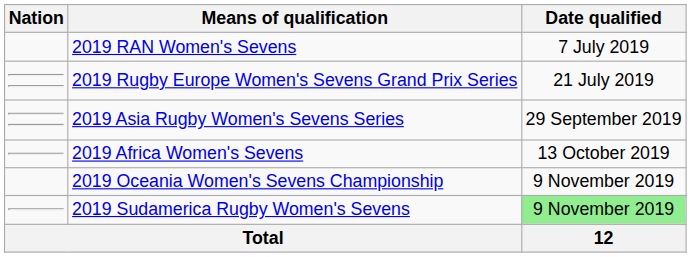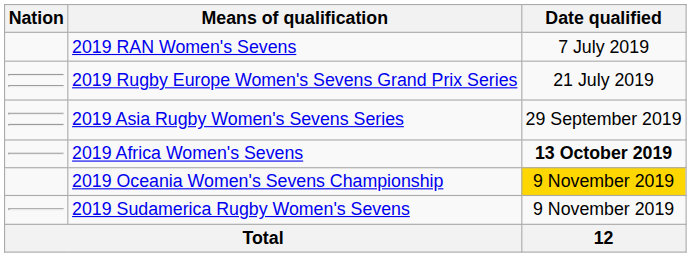(604, 153) normal -> (604, 153) bold
(604, 181) no background -> (604, 181) gold background
(604, 209) lightgreen background -> (604, 209) no background
